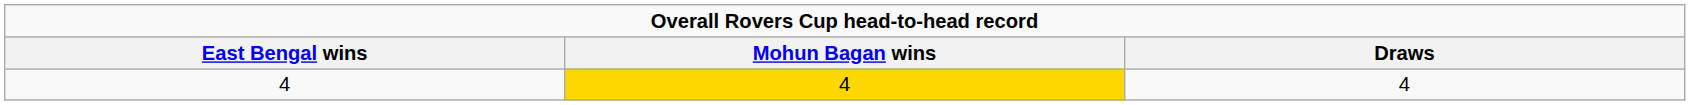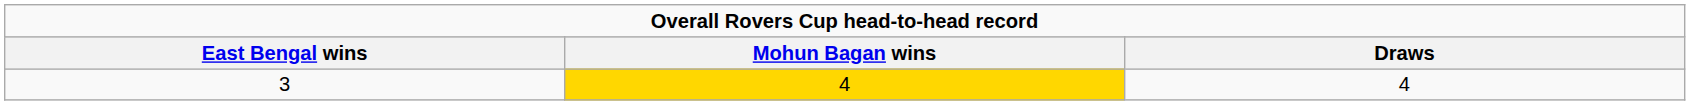(285, 85) 4 -> (285, 85) 3
